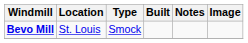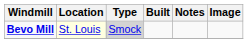(80, 30) no background -> (80, 30) lightyellow background
(125, 30) no background -> (125, 30) lightgrey background
